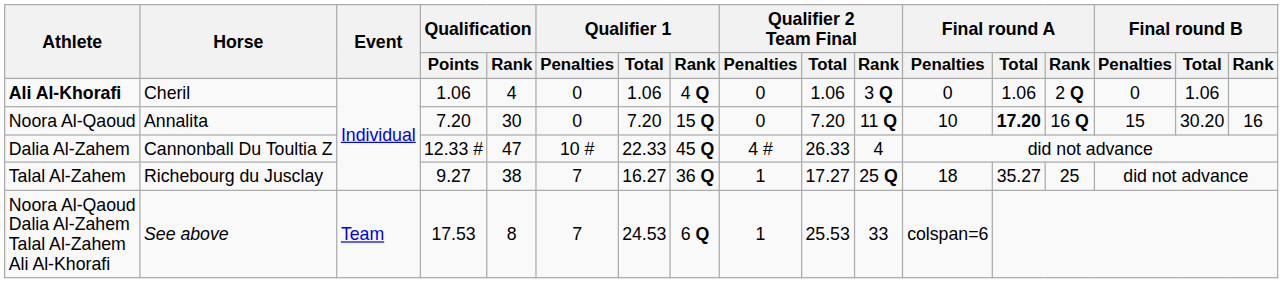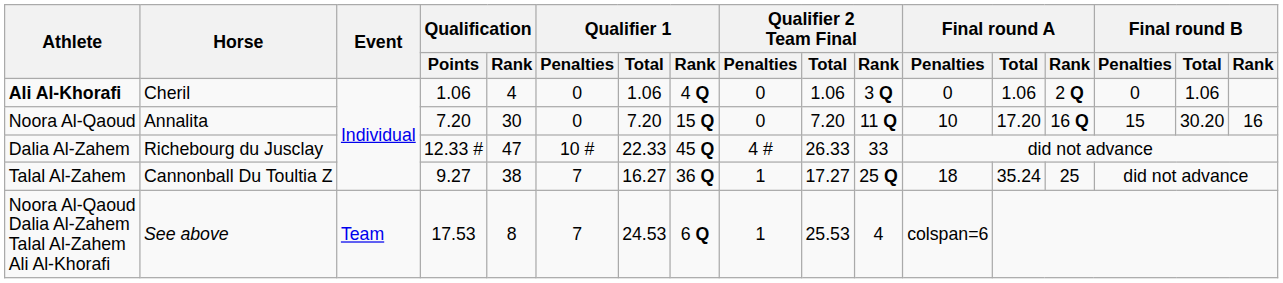(1019, 121) bold -> (1019, 121) normal
(238, 149) Cannonball Du Toultia Z -> (234, 149) Richebourg du Jusclay
(878, 149) 4 -> (878, 149) 33
(234, 177) Richebourg du Jusclay -> (238, 177) Cannonball Du Toultia Z
(1019, 177) 35.27 -> (1019, 177) 35.24
(878, 235) 33 -> (878, 235) 4
